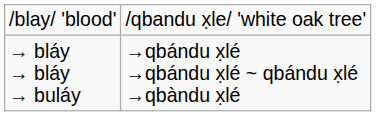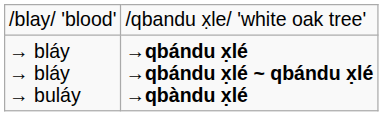(242, 72) normal -> (249, 72) bold
